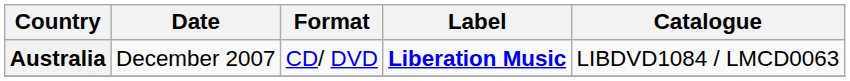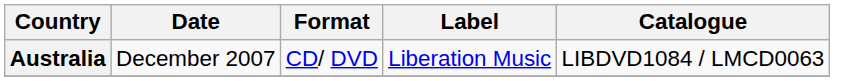(477, 57) bold -> (470, 57) normal
